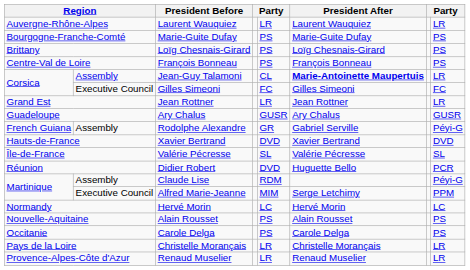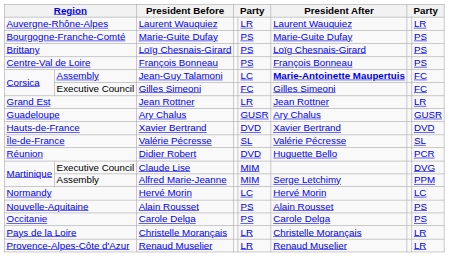(266, 76) CL -> (247, 76) LC
(439, 76) LR -> (420, 76) FC
- row: (202, 128)
(97, 180) Assembly -> (95, 167) Executive Council
(271, 180) RDM -> (250, 167) MIM
(448, 180) Péyi-G -> (425, 167) DVG
(114, 193) Executive Council -> (78, 180) Assembly
